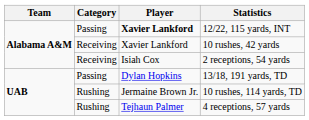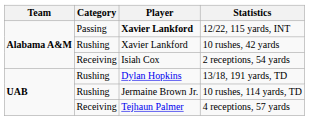(97, 44) Receiving -> (93, 44) Rushing
(92, 76) Passing -> (93, 76) Rushing
(93, 107) Rushing -> (97, 107) Receiving
